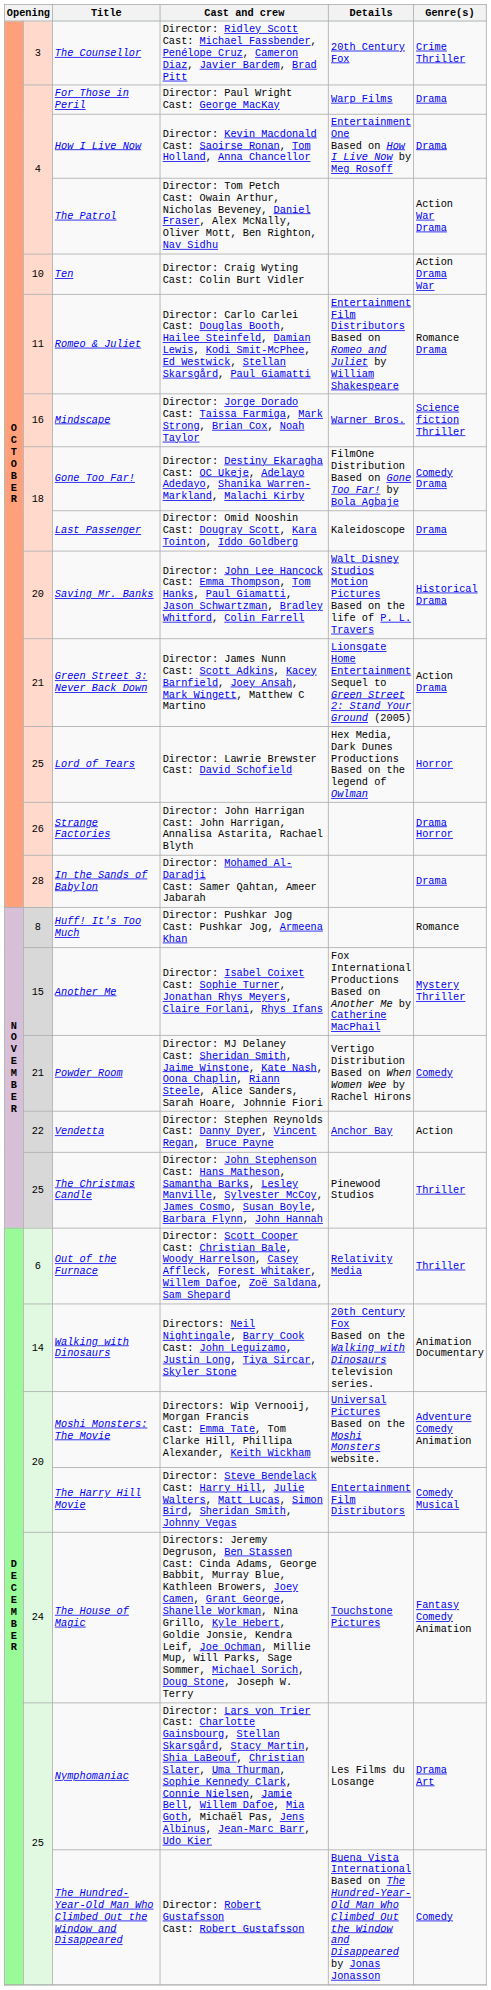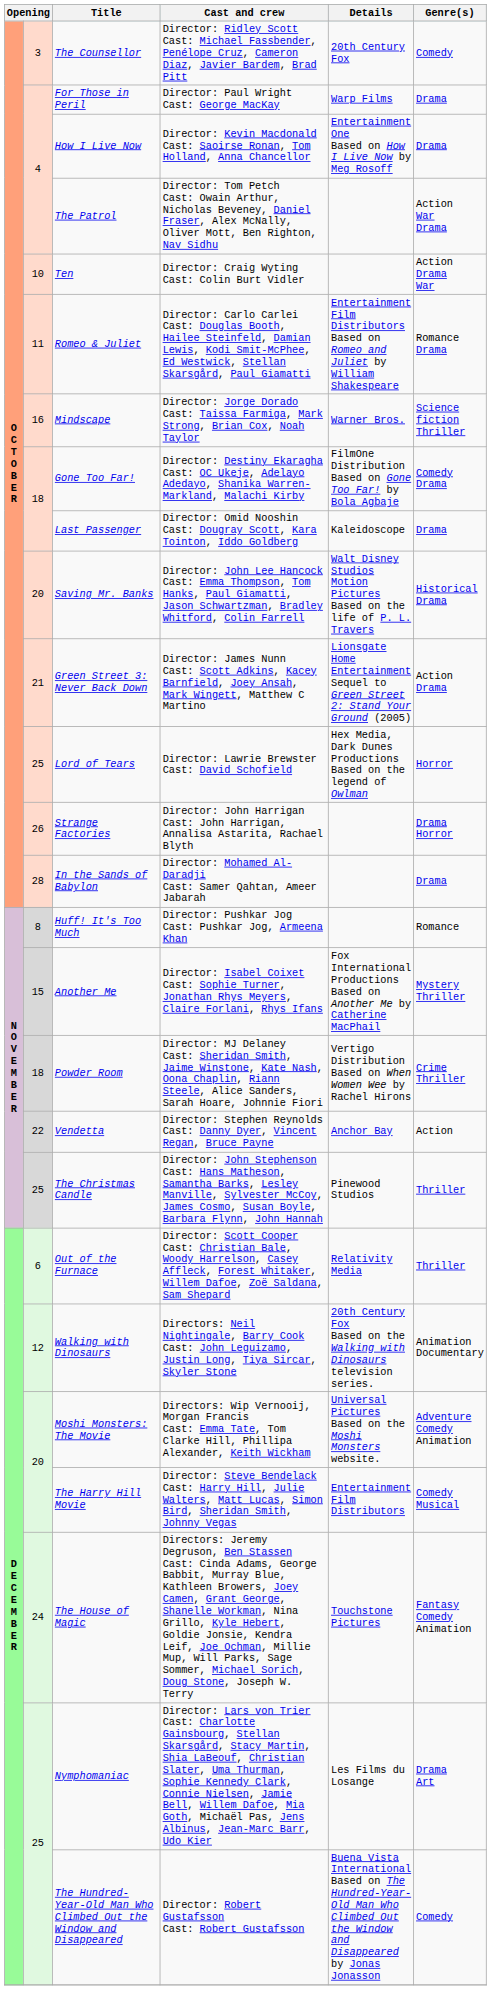(441, 53) Crime Thriller -> (435, 53) Comedy
(38, 1073) 21 -> (38, 1073) 18
(435, 1073) Comedy -> (441, 1073) Crime Thriller
(38, 1348) 14 -> (38, 1348) 12
